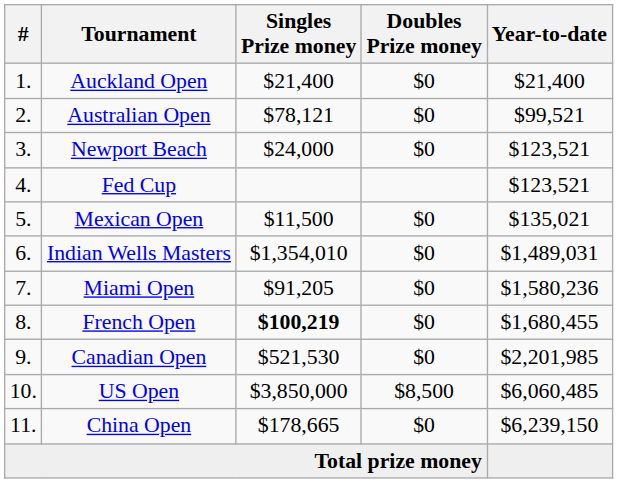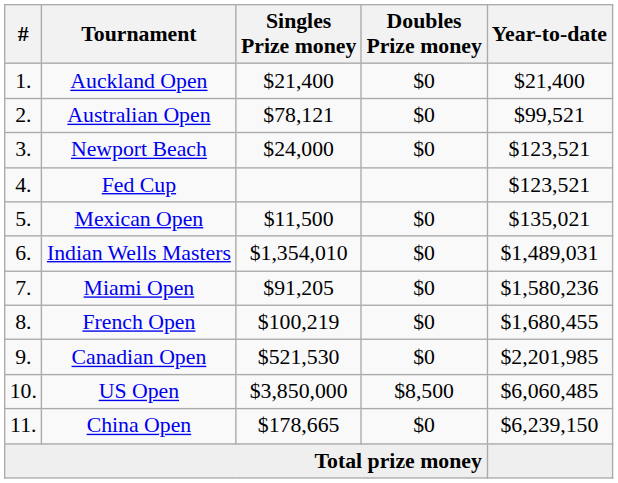(299, 322) bold -> (299, 322) normal
